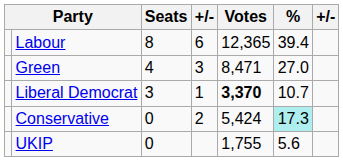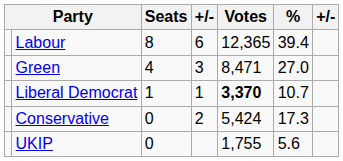(149, 93) 3 -> (149, 93) 1
(293, 118) paleturquoise background -> (293, 118) no background
